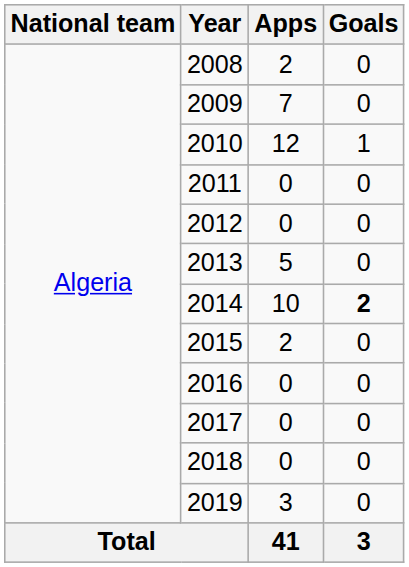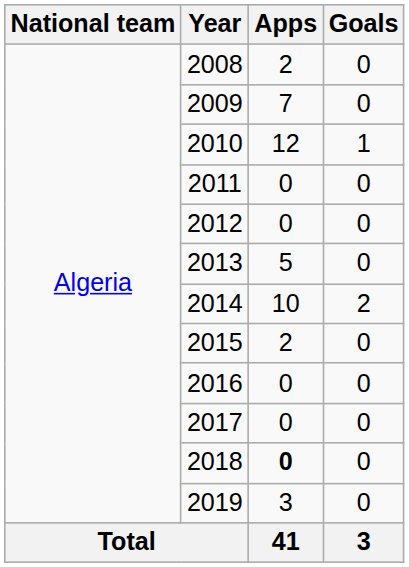(364, 303) bold -> (364, 303) normal
(286, 462) normal -> (286, 462) bold
